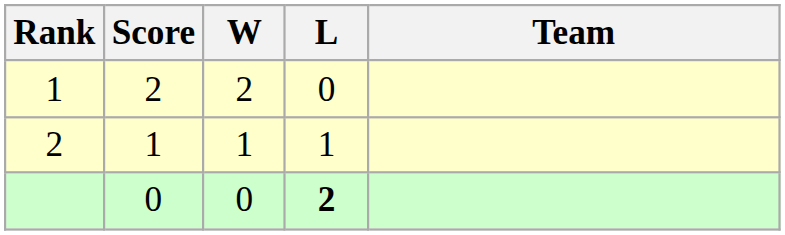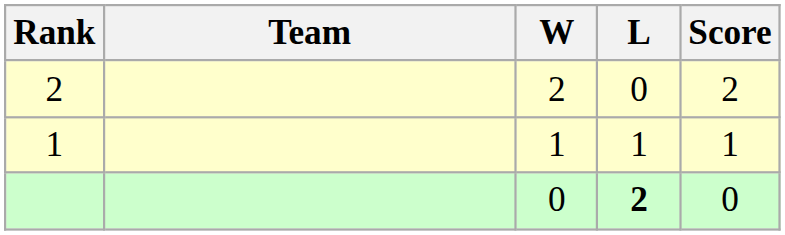columns swapped: (574, 32) <-> (153, 32)
(54, 88) 1 -> (54, 88) 2
(54, 144) 2 -> (54, 144) 1
